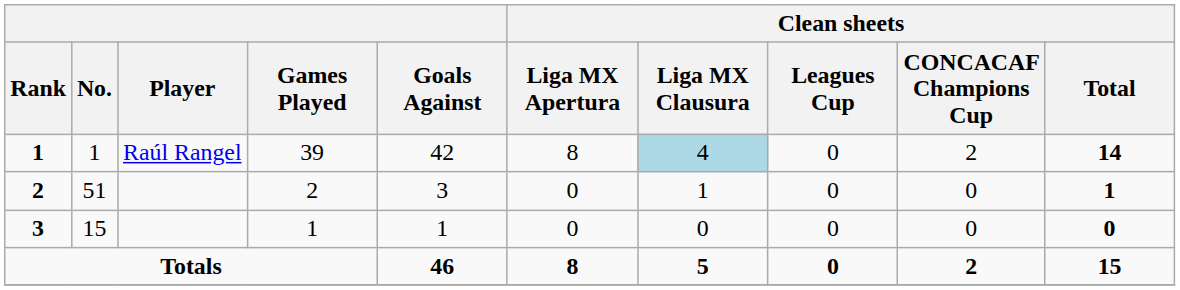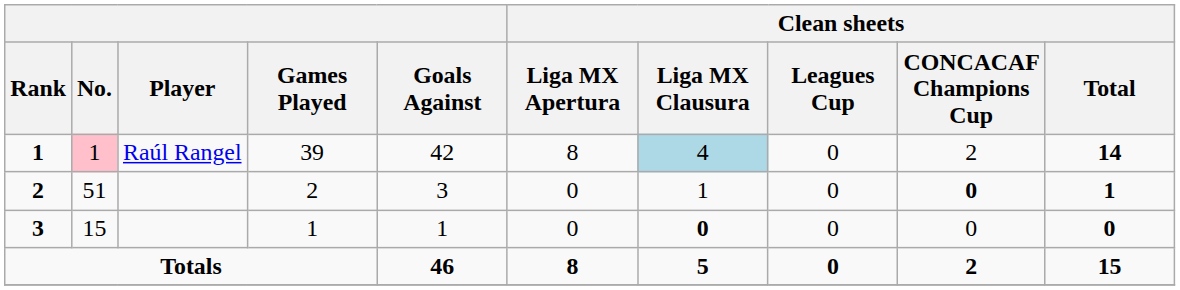(94, 152) no background -> (94, 152) pink background
(971, 190) normal -> (971, 190) bold
(703, 228) normal -> (703, 228) bold
